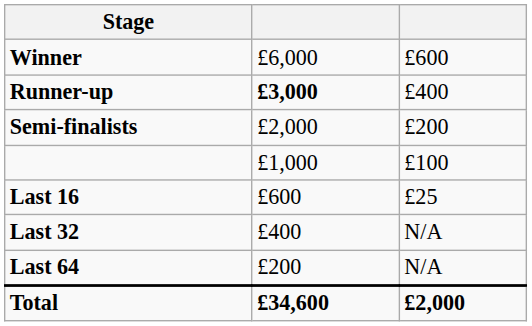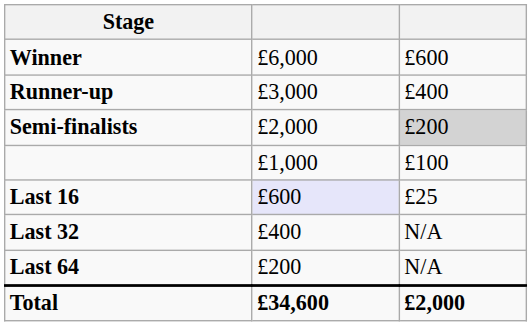(288, 92) bold -> (288, 92) normal
(426, 127) no background -> (426, 127) lightgrey background
(279, 197) no background -> (279, 197) lavender background
